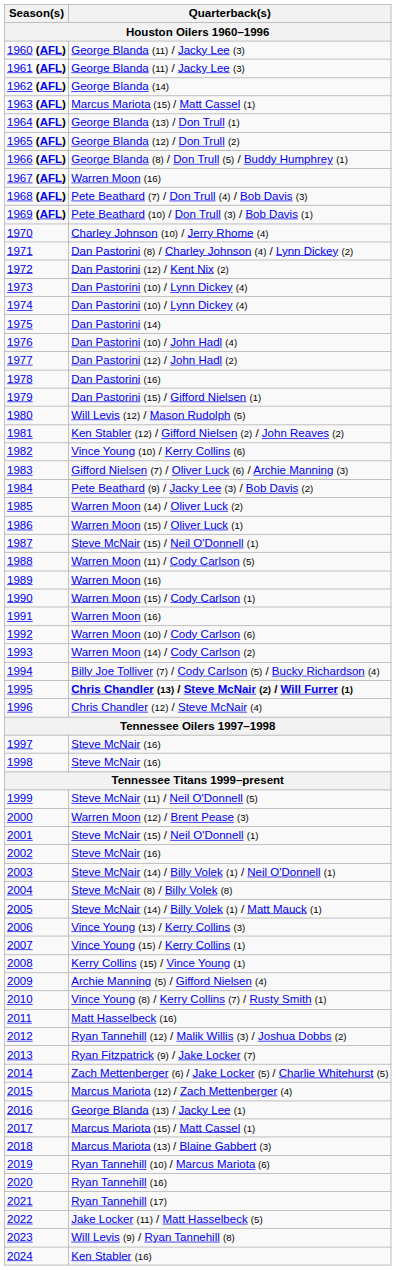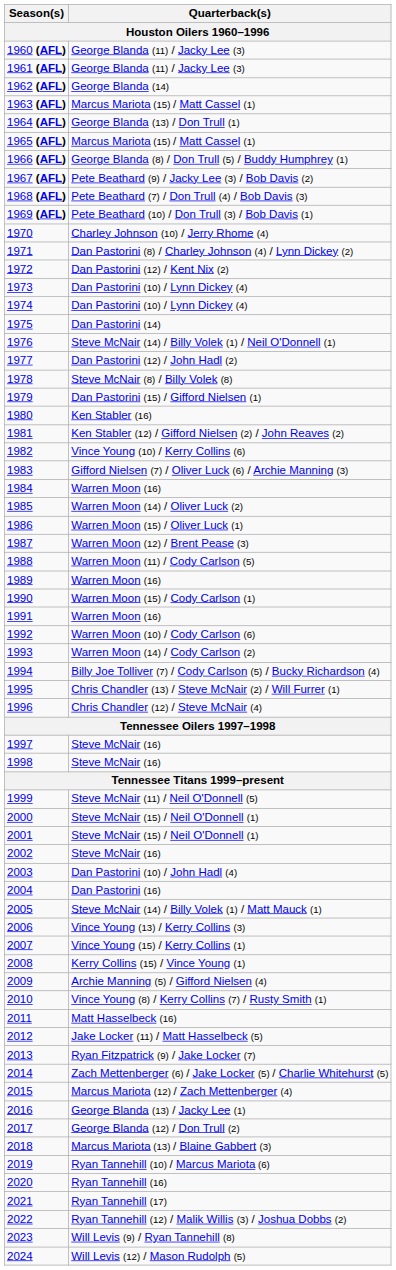(155, 141) George Blanda (12) / Don Trull (2) -> (163, 141) Marcus Mariota (15) / Matt Cassel (1)
(116, 178) Warren Moon (16) -> (192, 178) Pete Beathard (9) / Jacky Lee (3) / Bob Davis (2)
(154, 342) Dan Pastorini (10) / John Hadl (4) -> (203, 342) Steve McNair (14) / Billy Volek (1) / Neil O'Donnell (1)
(116, 379) Dan Pastorini (16) -> (152, 379) Steve McNair (8) / Billy Volek (8)
(158, 415) Will Levis (12) / Mason Rudolph (5) -> (111, 415) Ken Stabler (16)
(192, 488) Pete Beathard (9) / Jacky Lee (3) / Bob Davis (2) -> (116, 488) Warren Moon (16)
(165, 543) Steve McNair (15) / Neil O'Donnell (1) -> (160, 543) Warren Moon (12) / Brent Pease (3)
(212, 689) bold -> (205, 689) normal
(160, 817) Warren Moon (12) / Brent Pease (3) -> (165, 817) Steve McNair (15) / Neil O'Donnell (1)
(203, 872) Steve McNair (14) / Billy Volek (1) / Neil O'Donnell (1) -> (154, 872) Dan Pastorini (10) / John Hadl (4)
(152, 890) Steve McNair (8) / Billy Volek (8) -> (116, 890) Dan Pastorini (16)
(209, 1036) Ryan Tannehill (12) / Malik Willis (3) / Joshua Dobbs (2) -> (167, 1036) Jake Locker (11) / Matt Hasselbeck (5)
(163, 1128) Marcus Mariota (15) / Matt Cassel (1) -> (155, 1128) George Blanda (12) / Don Trull (2)
(167, 1219) Jake Locker (11) / Matt Hasselbeck (5) -> (209, 1219) Ryan Tannehill (12) / Malik Willis (3) / Joshua Dobbs (2)
(111, 1255) Ken Stabler (16) -> (158, 1255) Will Levis (12) / Mason Rudolph (5)
